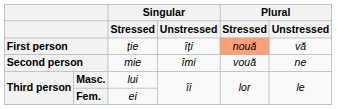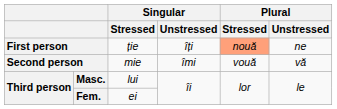(300, 46) vă -> (300, 46) ne
(300, 63) ne -> (300, 63) vă
